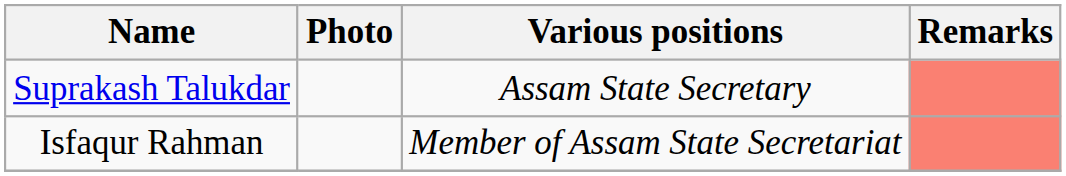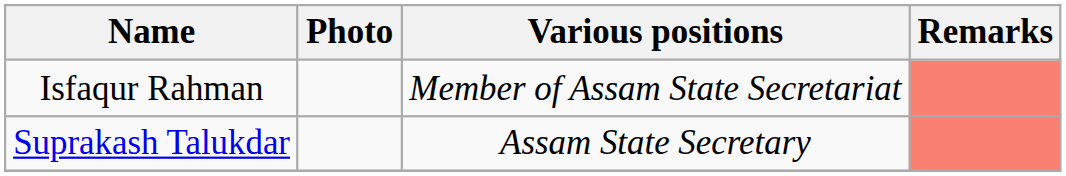rows swapped: (152, 87) <-> (152, 142)
